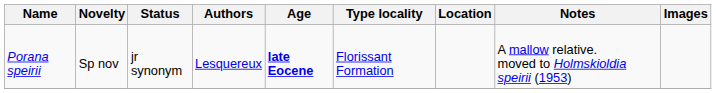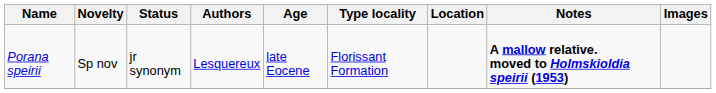(291, 63) bold -> (288, 63) normal
(562, 63) normal -> (560, 63) bold
